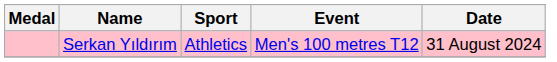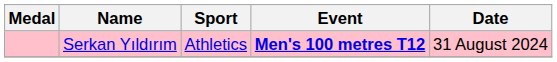(337, 44) normal -> (340, 44) bold
